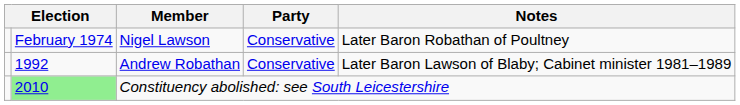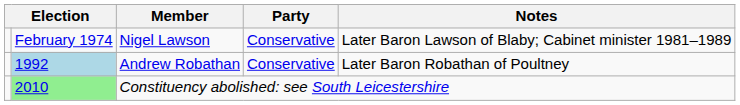(455, 40) Later Baron Robathan of Poultney -> (536, 40) Later Baron Lawson of Blaby; Cabinet minister 1981–1989
(32, 64) no background -> (32, 64) lightblue background
(536, 64) Later Baron Lawson of Blaby; Cabinet minister 1981–1989 -> (455, 64) Later Baron Robathan of Poultney
